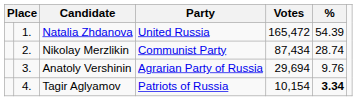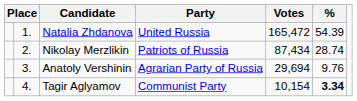(182, 50) Communist Party -> (183, 50) Patriots of Russia
(183, 86) Patriots of Russia -> (182, 86) Communist Party
